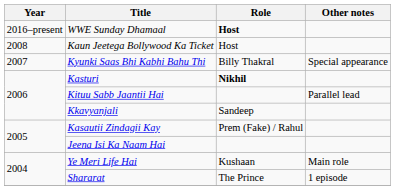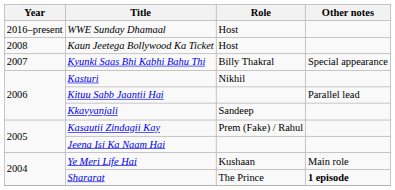(229, 29) bold -> (228, 29) normal
(232, 78) bold -> (232, 78) normal
(328, 177) normal -> (328, 177) bold
